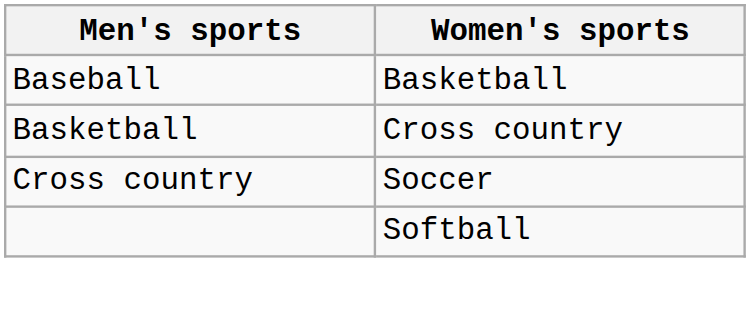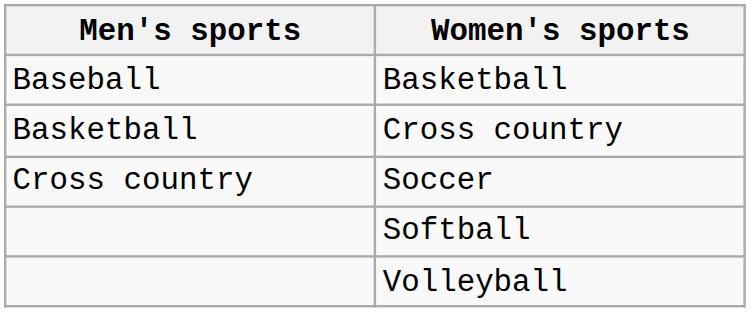+ row: (475, 281)
